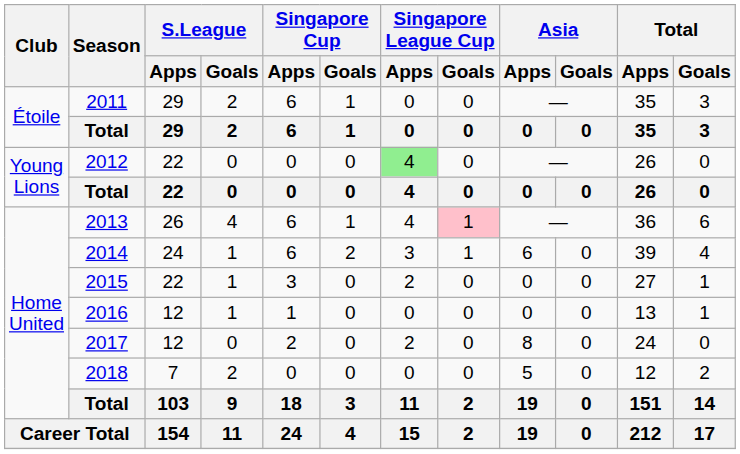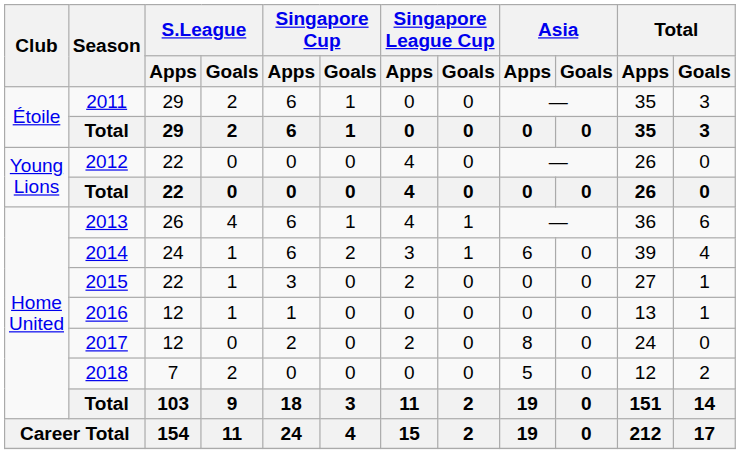(409, 161) lightgreen background -> (409, 161) no background
(468, 222) pink background -> (468, 222) no background
